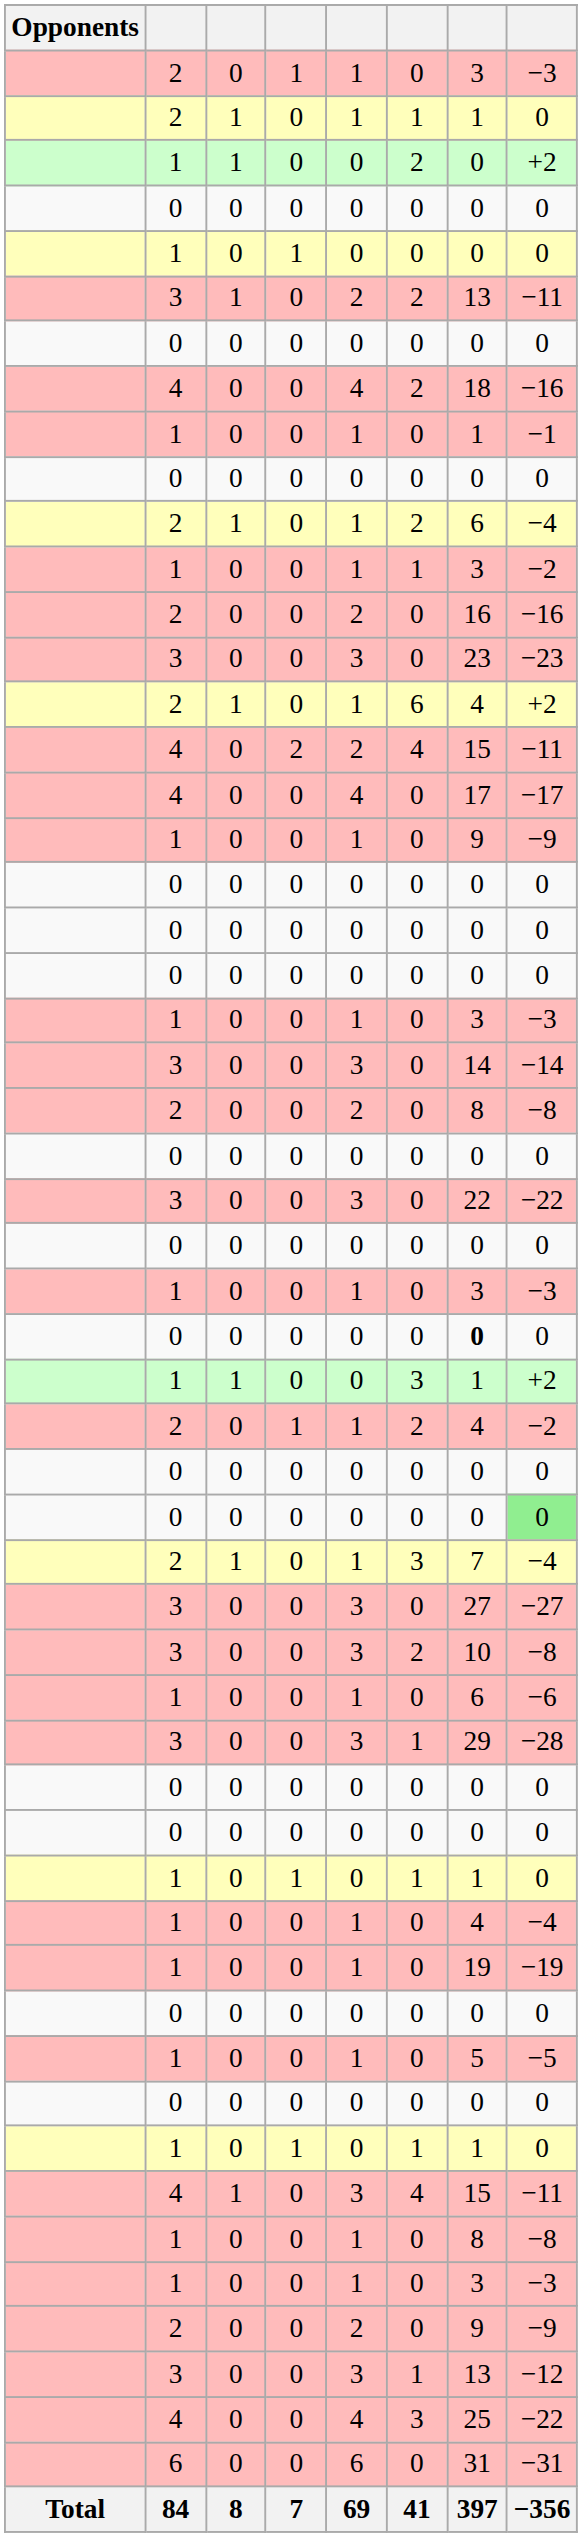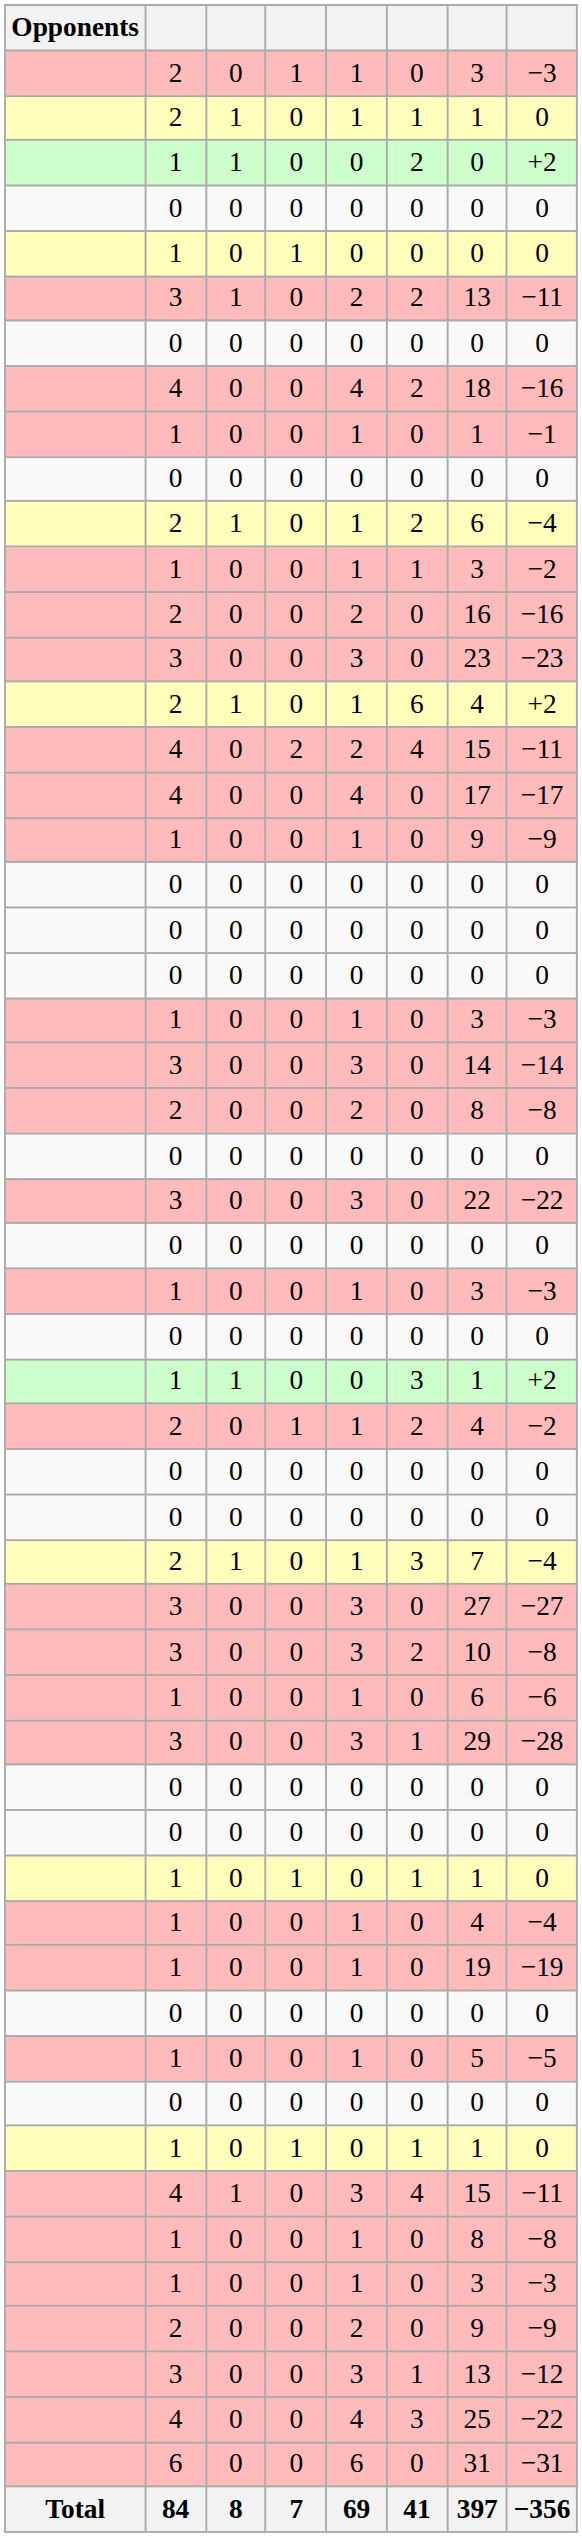(477, 1336) bold -> (477, 1336) normal
(542, 1516) lightgreen background -> (542, 1516) no background
